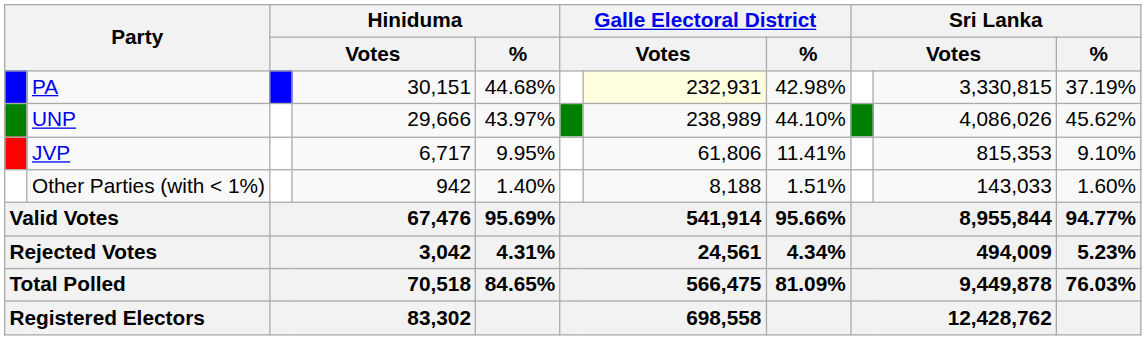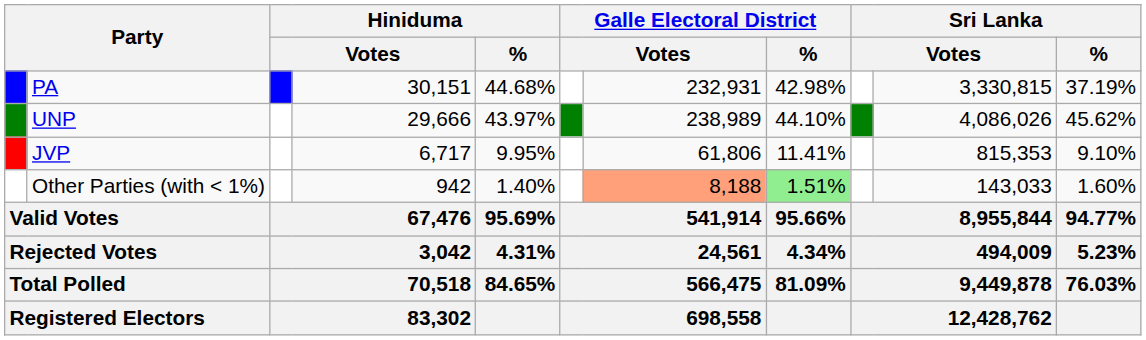(724, 86) lightyellow background -> (724, 86) no background
(735, 185) no background -> (735, 185) lightsalmon background
(816, 185) no background -> (816, 185) lightgreen background
